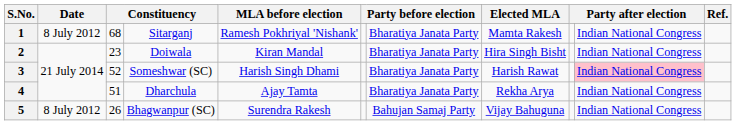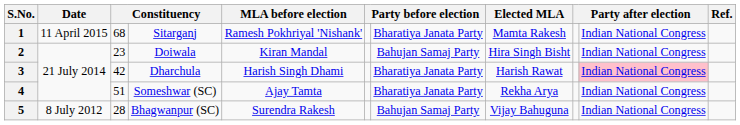(72, 33) 8 July 2012 -> (74, 33) 11 April 2015
(424, 52) Bharatiya Janata Party -> (428, 52) Bahujan Samaj Party
(115, 71) 52 -> (119, 71) 42
(171, 71) Someshwar (SC) -> (175, 71) Dharchula
(171, 91) Dharchula -> (175, 91) Someshwar (SC)
(115, 110) 26 -> (119, 110) 28
